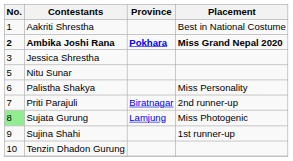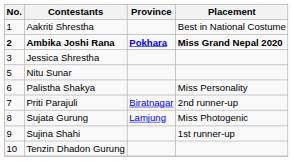(9, 118) lightgreen background -> (9, 118) no background
